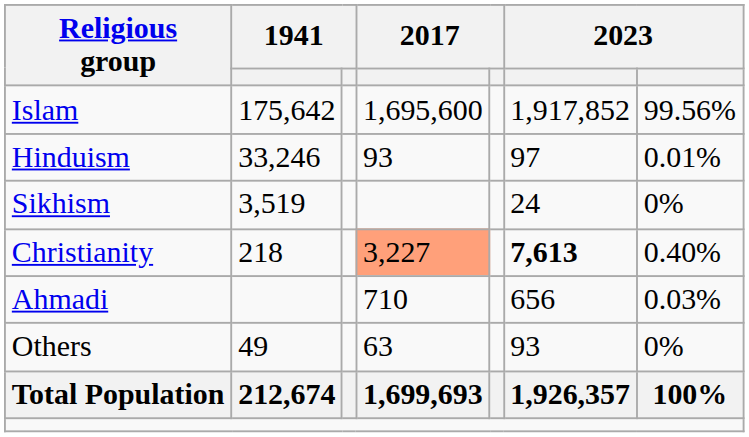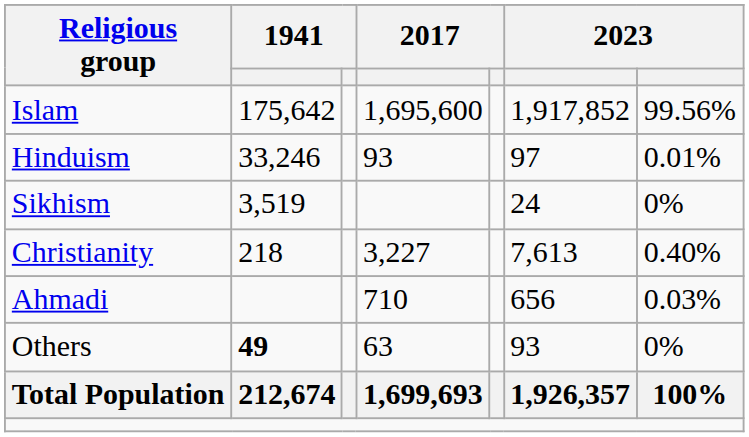(397, 251) lightsalmon background -> (397, 251) no background
(544, 251) bold -> (544, 251) normal
(253, 346) normal -> (253, 346) bold
